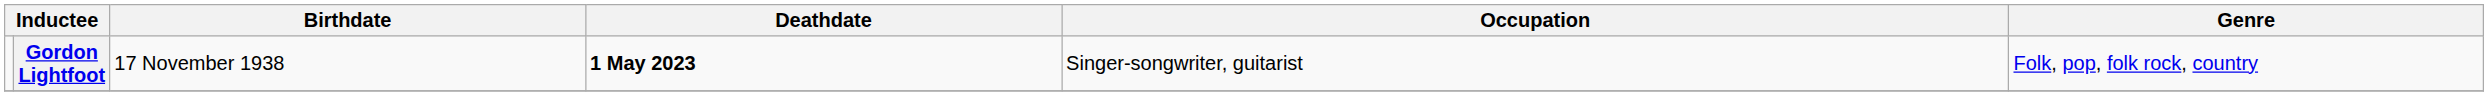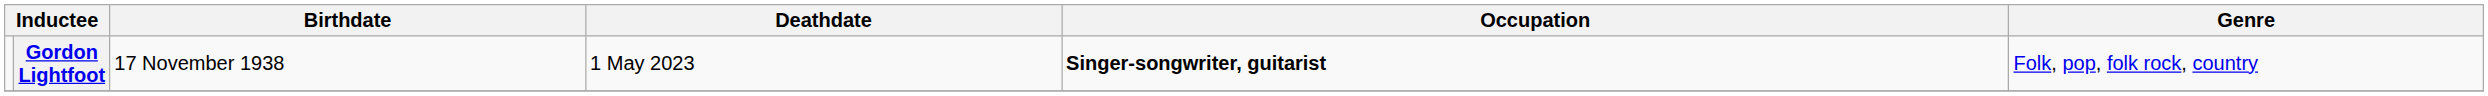(643, 63) bold -> (642, 63) normal
(1184, 63) normal -> (1196, 63) bold
